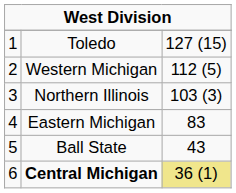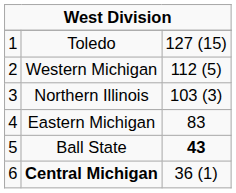(196, 148) normal -> (196, 148) bold
(196, 174) khaki background -> (196, 174) no background
